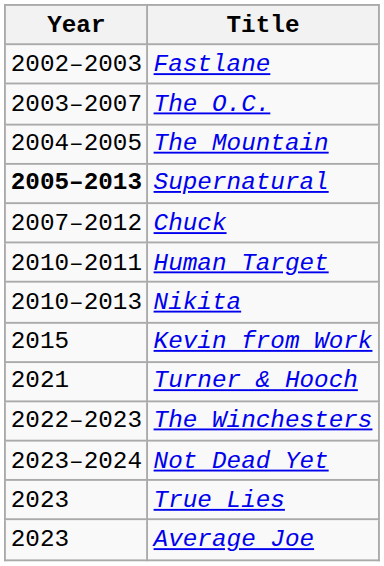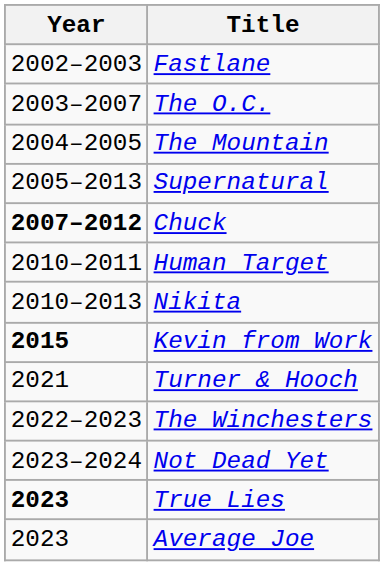(76, 183) bold -> (76, 183) normal
(76, 223) normal -> (76, 223) bold
(40, 342) normal -> (40, 342) bold
(40, 500) normal -> (40, 500) bold
